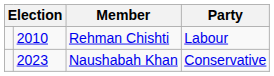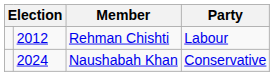(32, 37) 2010 -> (32, 37) 2012
(32, 60) 2023 -> (32, 60) 2024
